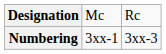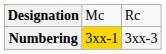(102, 37) no background -> (102, 37) gold background
